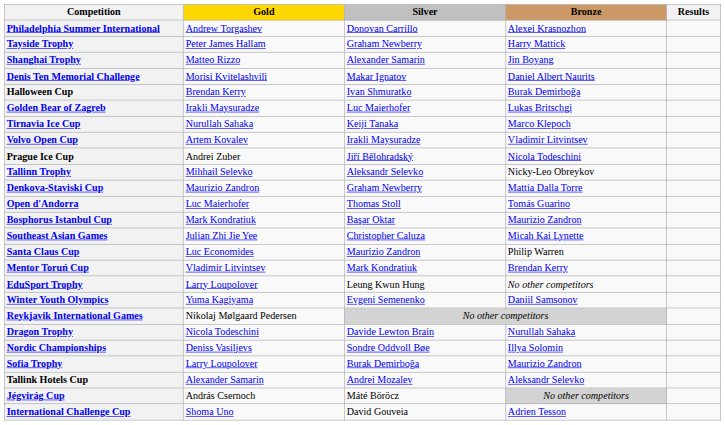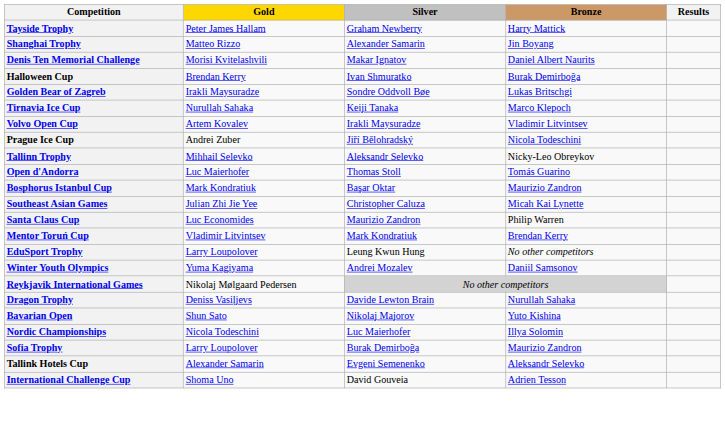- row: (83, 28)
(379, 108) Luc Maierhofer -> (388, 92) Sondre Oddvoll Bøe
- row: (55, 188)
(386, 300) Evgeni Semenenko -> (380, 268) Andrei Mozalev
(222, 332) Nicola Todeschini -> (219, 300) Deniss Vasiļjevs
+ row: (40, 316)
(219, 348) Deniss Vasiļjevs -> (222, 332) Nicola Todeschini
(388, 348) Sondre Oddvoll Bøe -> (379, 332) Luc Maierhofer
(380, 380) Andrei Mozalev -> (386, 364) Evgeni Semenenko
- row: (36, 396)
